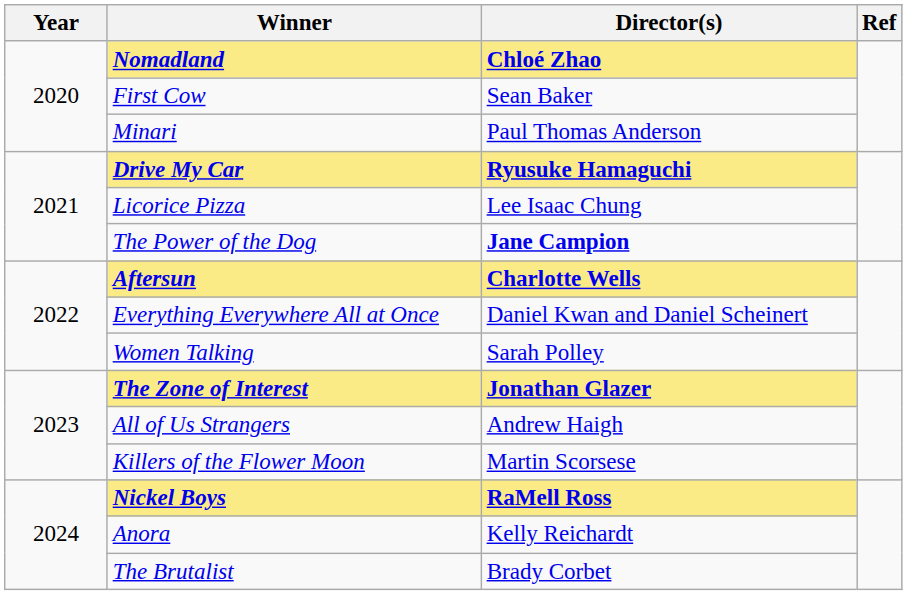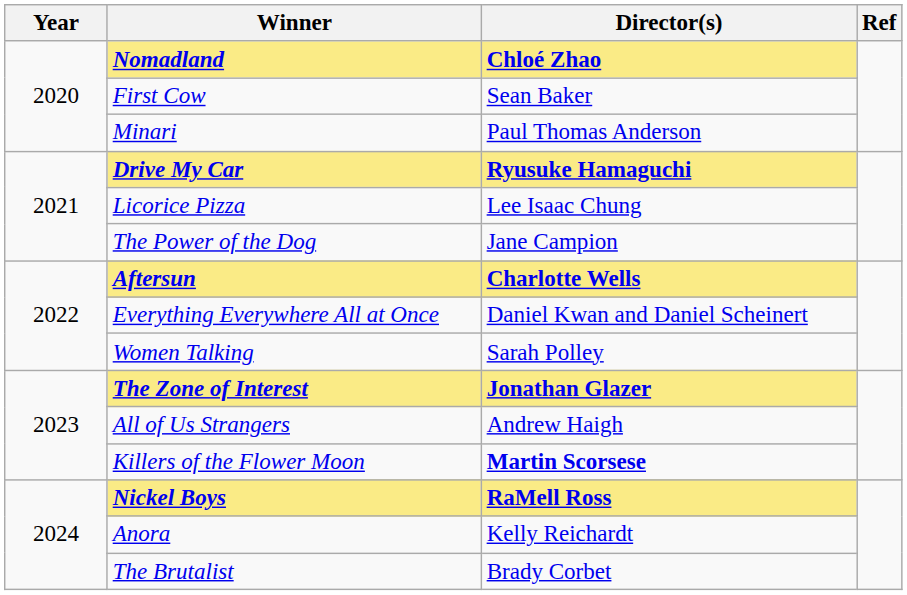(558, 242) bold -> (552, 242) normal
(561, 461) normal -> (566, 461) bold
